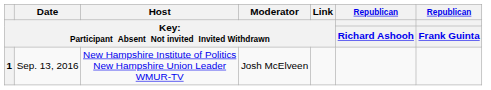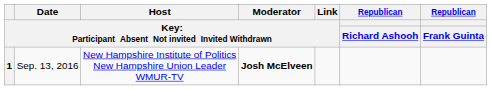(275, 66) normal -> (277, 66) bold
